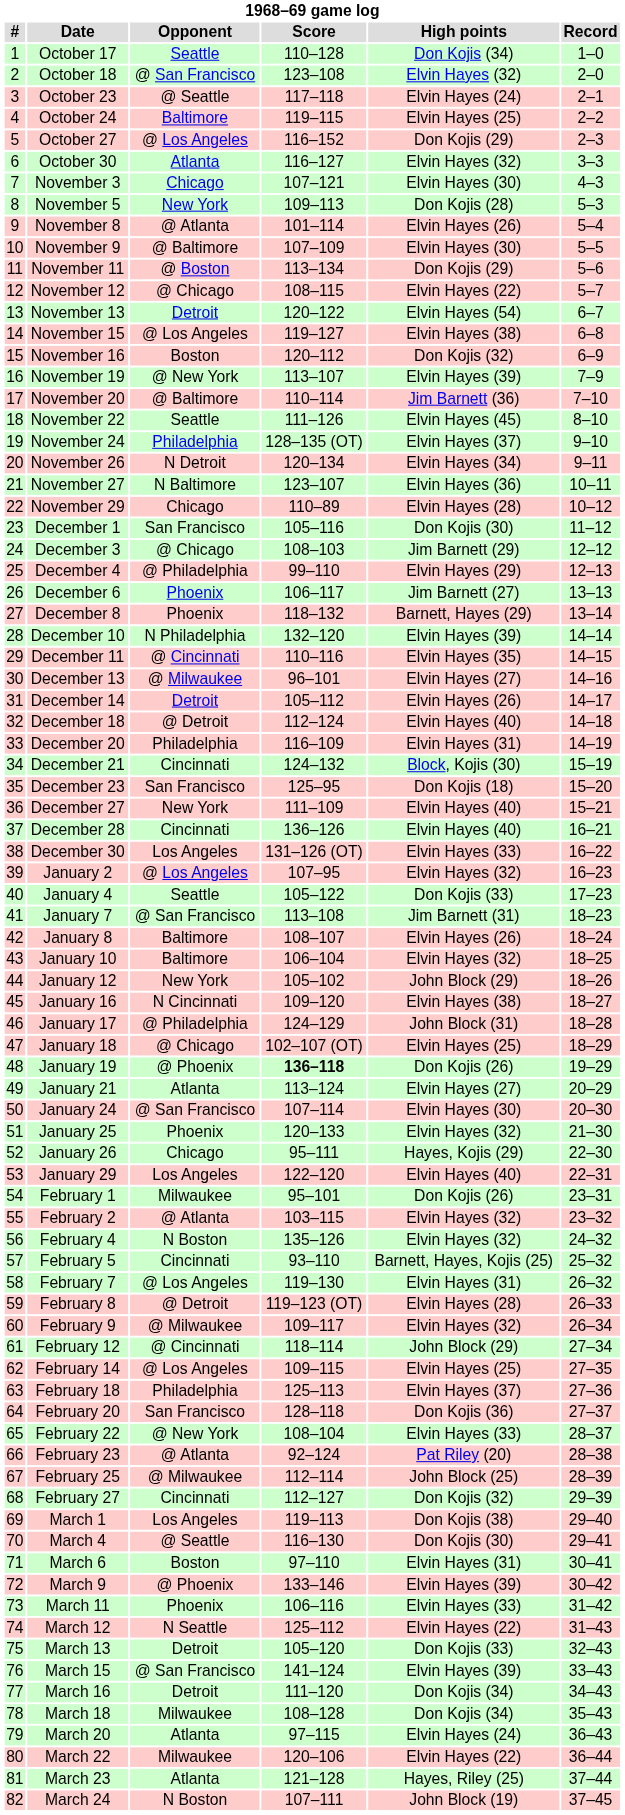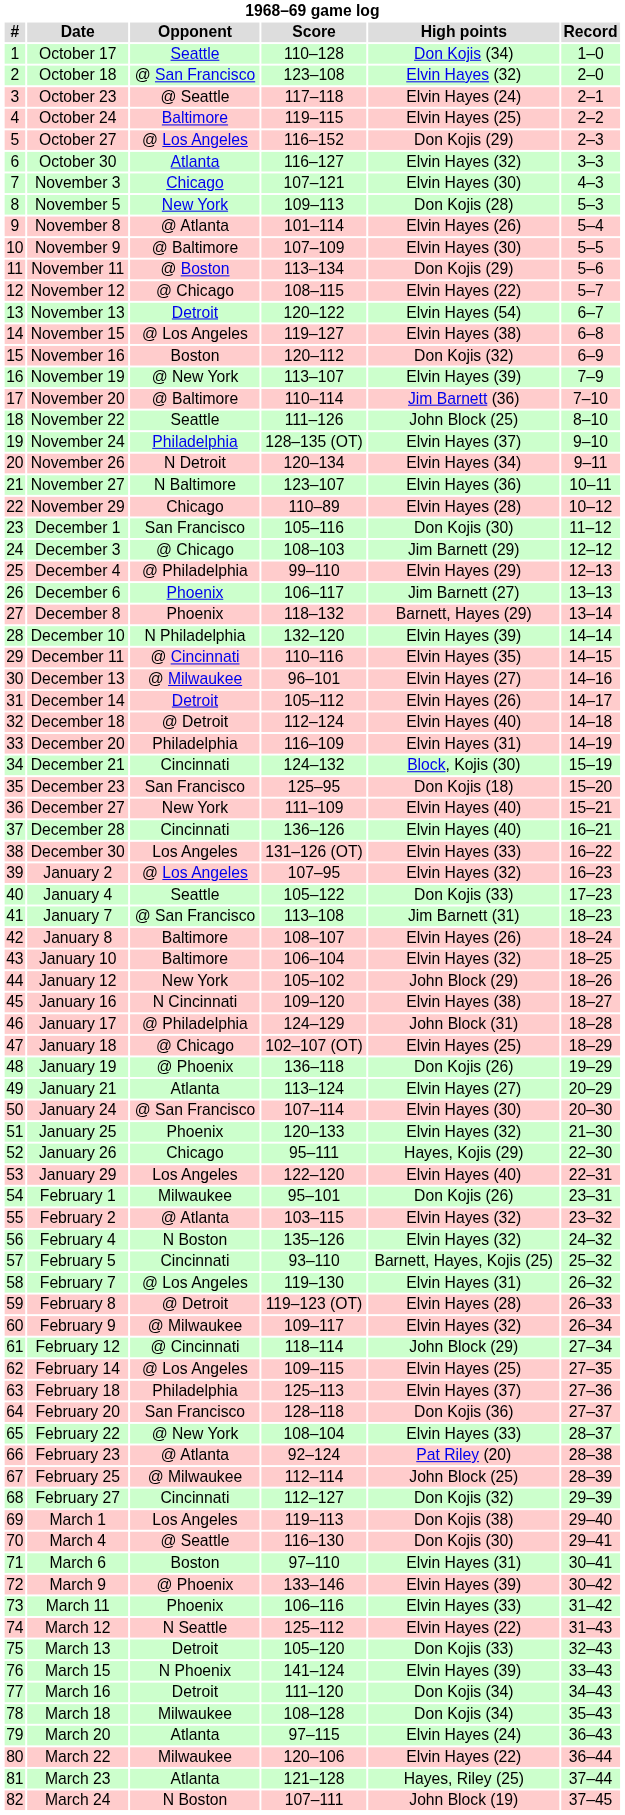(464, 420) Elvin Hayes (45) -> (464, 420) John Block (25)
(314, 1067) bold -> (314, 1067) normal
(195, 1670) @ San Francisco -> (195, 1670) N Phoenix
